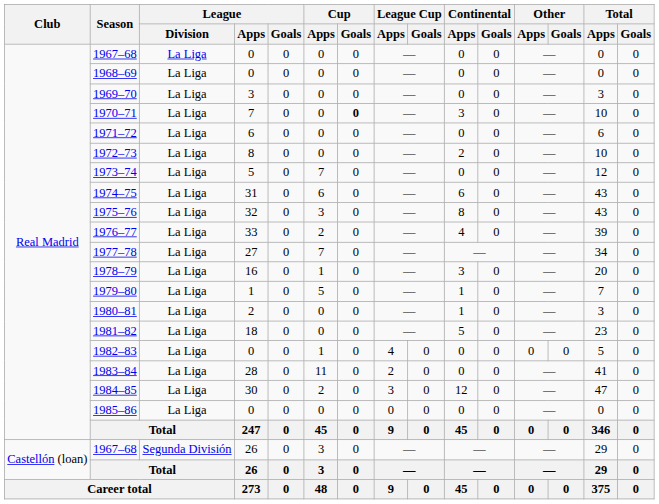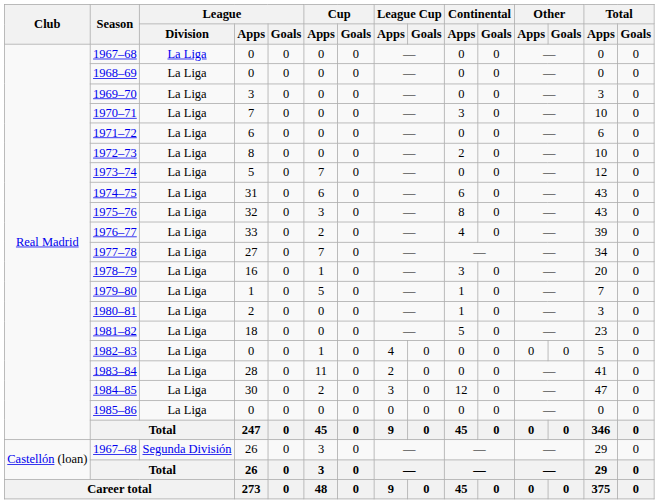(356, 113) bold -> (356, 113) normal
